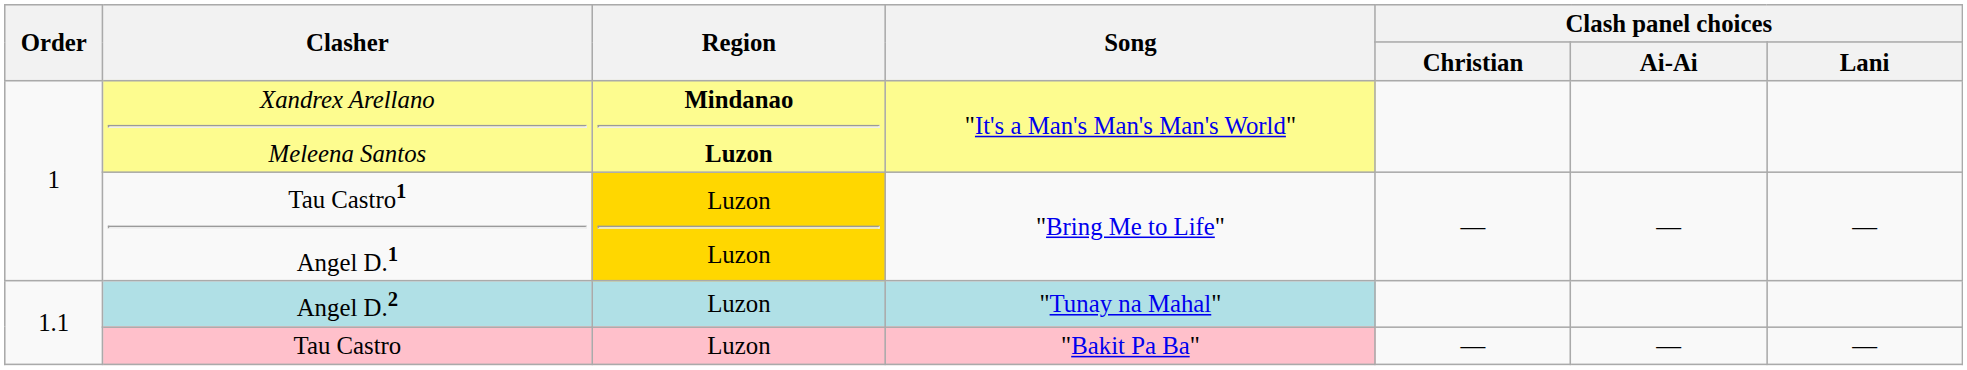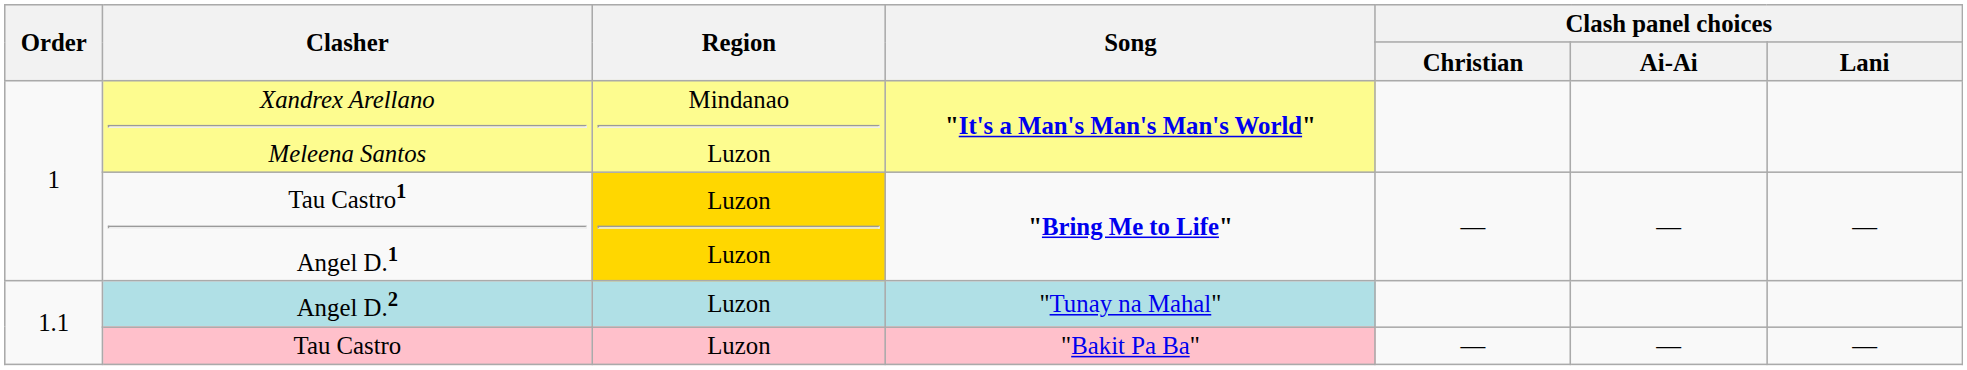(739, 126) bold -> (739, 126) normal
(1130, 126) normal -> (1130, 126) bold
(1130, 227) normal -> (1130, 227) bold
